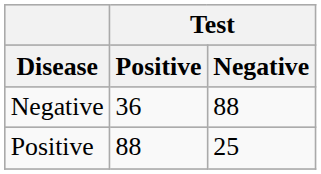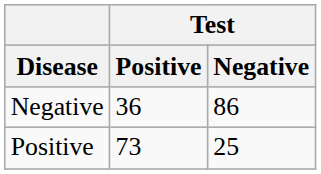(226, 106) 88 -> (226, 106) 86
(128, 147) 88 -> (128, 147) 73
